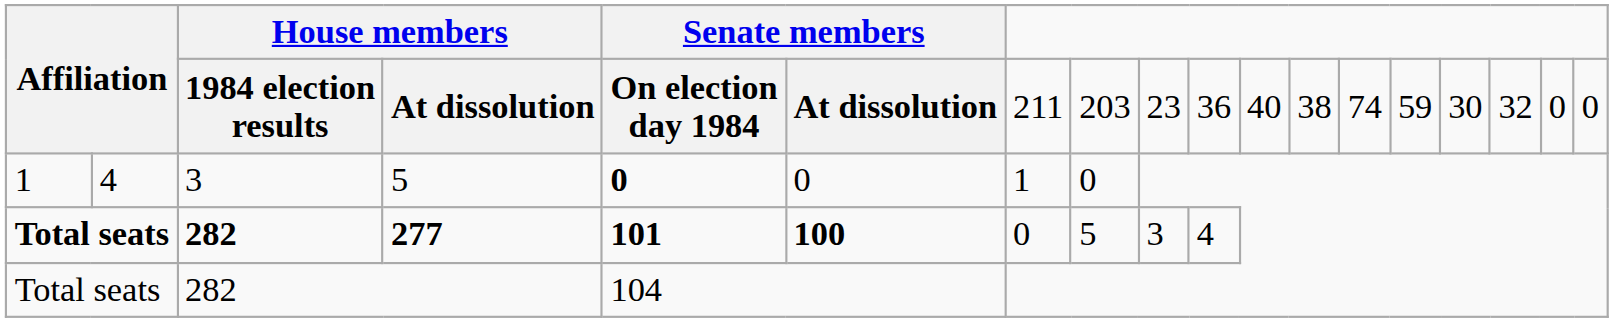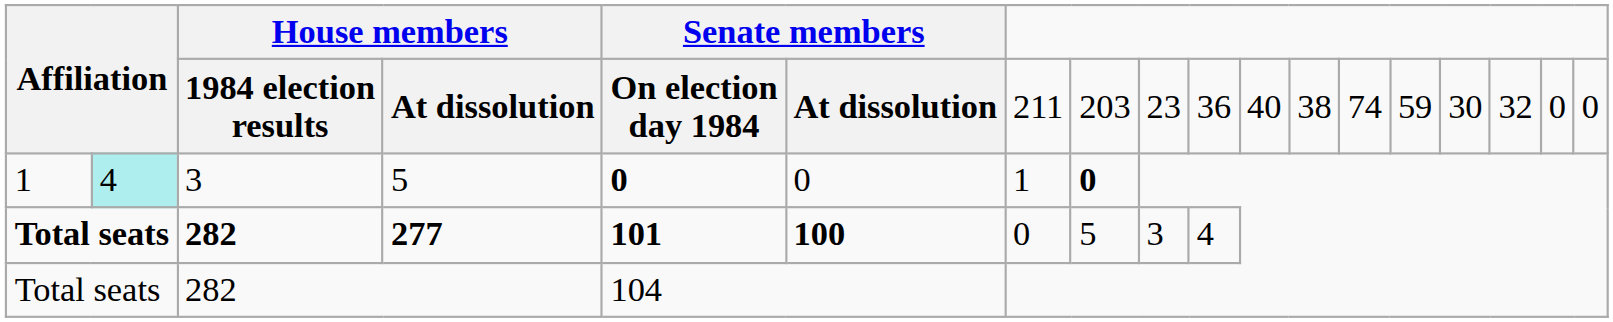(108, 179) no background -> (108, 179) paleturquoise background
(1088, 179) normal -> (1088, 179) bold
